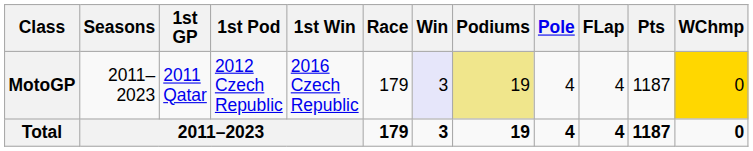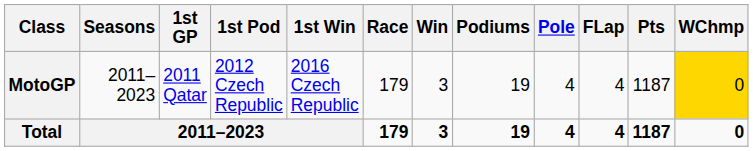(443, 85) lavender background -> (443, 85) no background
(520, 85) khaki background -> (520, 85) no background
